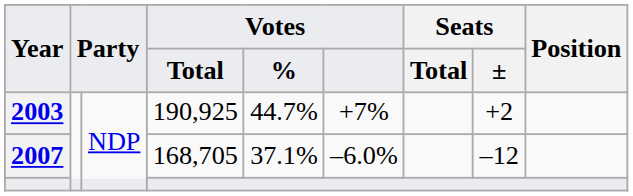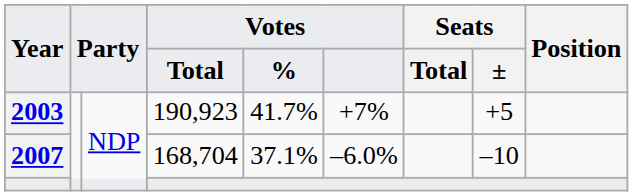(195, 112) 190,925 -> (195, 112) 190,923
(284, 112) 44.7% -> (284, 112) 41.7%
(499, 112) +2 -> (499, 112) +5
(195, 156) 168,705 -> (195, 156) 168,704
(499, 156) –12 -> (499, 156) –10
